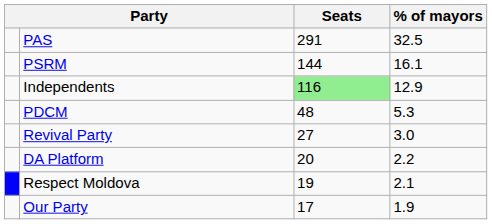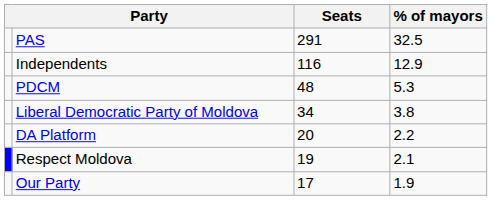- row: (45, 64)
(309, 87) lightgreen background -> (309, 64) no background
+ row: (137, 111)
- row: (68, 135)
